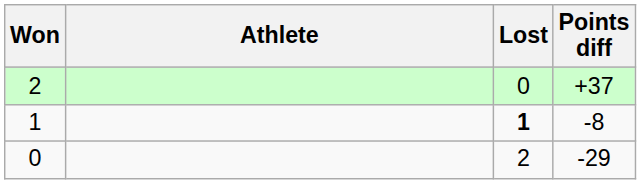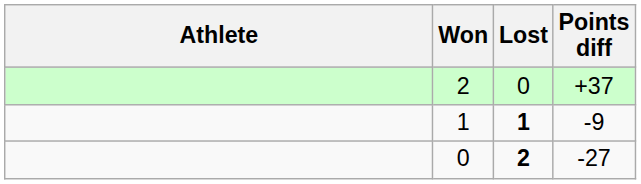columns swapped: (279, 35) <-> (35, 35)
(594, 122) -8 -> (594, 122) -9
(523, 159) normal -> (523, 159) bold
(594, 159) -29 -> (594, 159) -27
